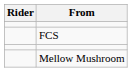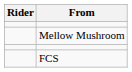(49, 35) FCS -> (82, 35) Mellow Mushroom
(82, 58) Mellow Mushroom -> (49, 58) FCS
